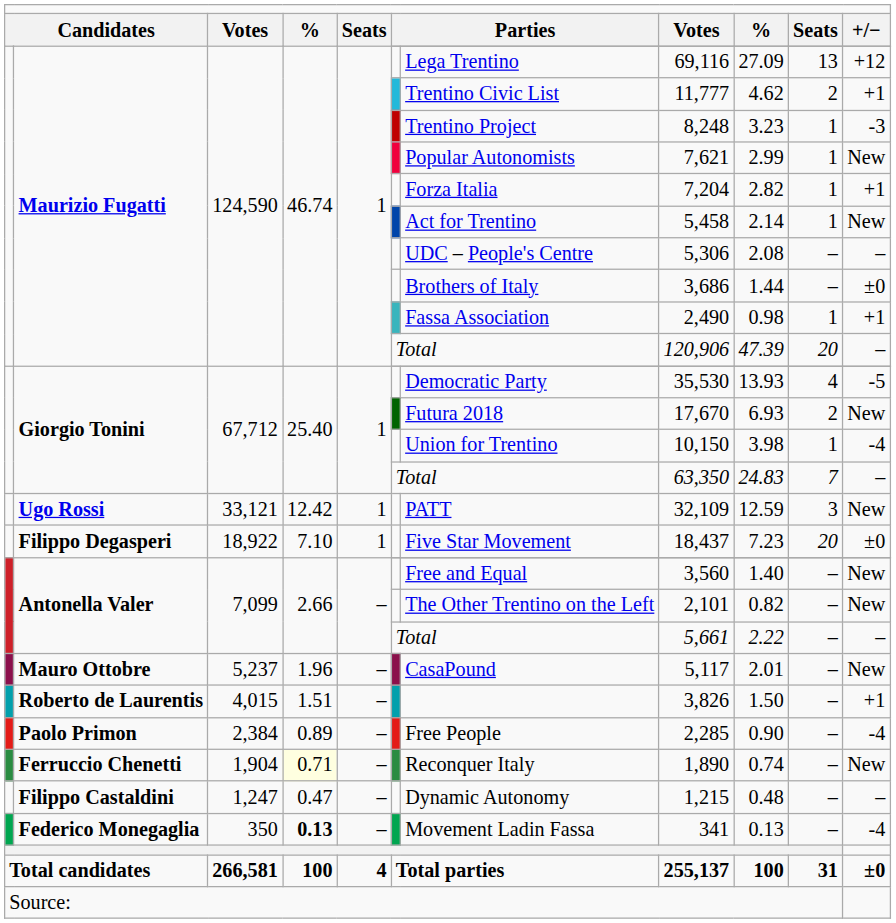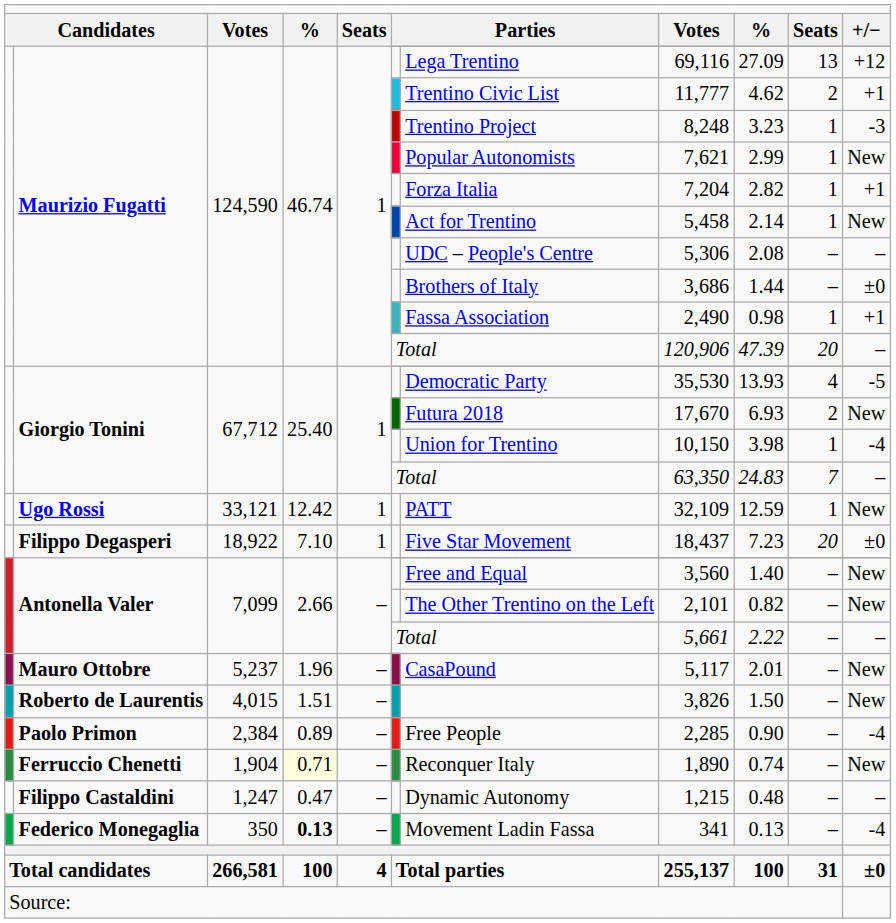(833, 509) 3 -> (833, 509) 1
(875, 701) +1 -> (866, 701) New
